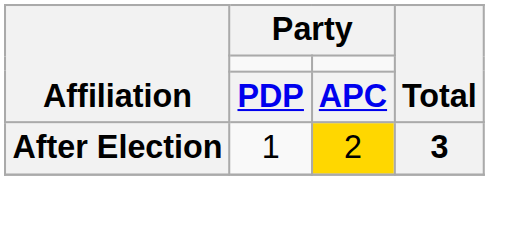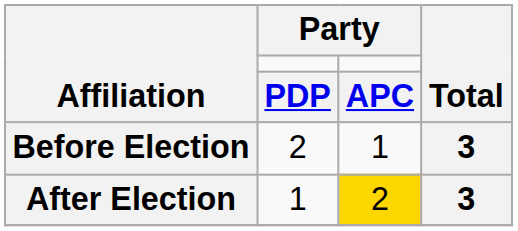+ row: (131, 147)
